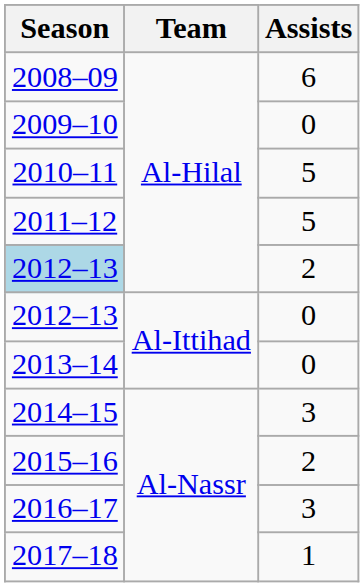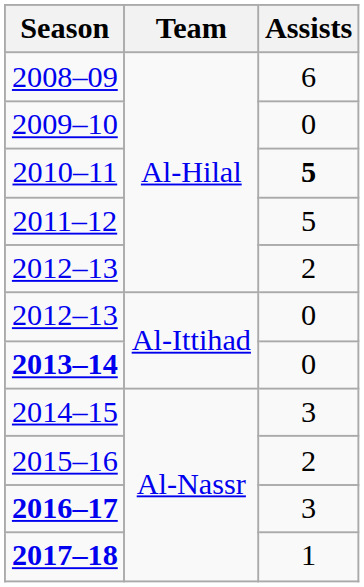(309, 172) normal -> (309, 172) bold
(65, 268) lightblue background -> (65, 268) no background
(65, 364) normal -> (65, 364) bold
(65, 508) normal -> (65, 508) bold
(65, 556) normal -> (65, 556) bold
